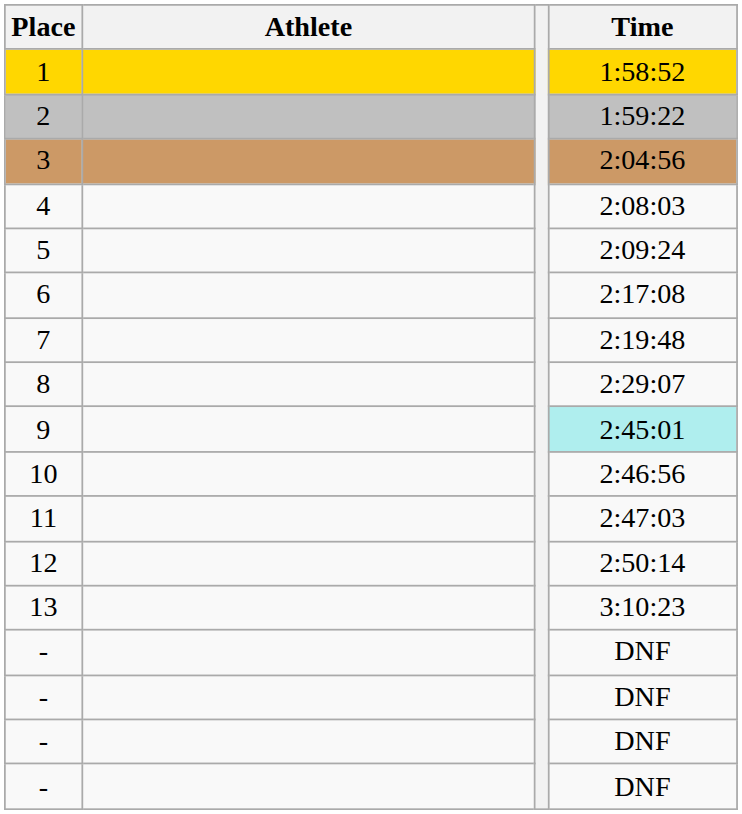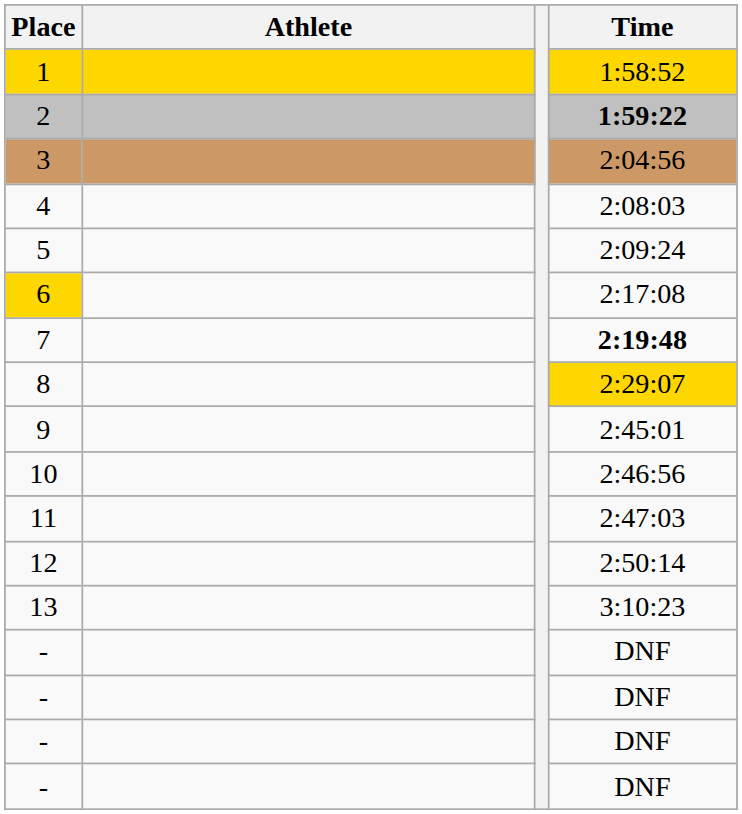(642, 116) normal -> (642, 116) bold
(43, 294) no background -> (43, 294) gold background
(642, 339) normal -> (642, 339) bold
(642, 384) no background -> (642, 384) gold background
(642, 428) paleturquoise background -> (642, 428) no background
